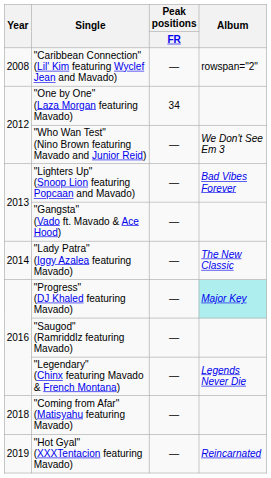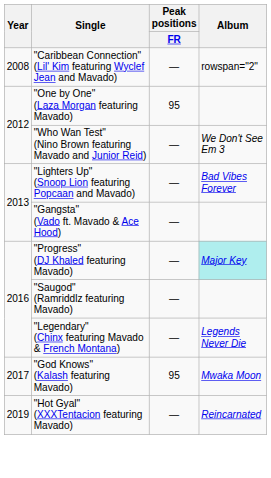(174, 105) 34 -> (174, 105) 95
- row: (82, 260)
+ row: (72, 376)
- row: (79, 415)
